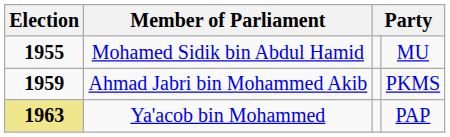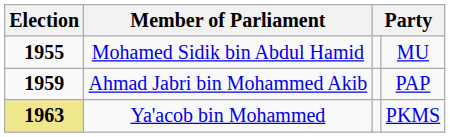(413, 83) PKMS -> (413, 83) PAP
(413, 115) PAP -> (413, 115) PKMS
